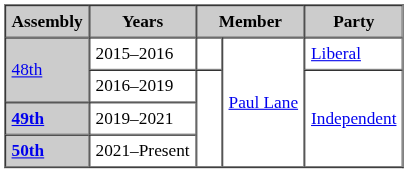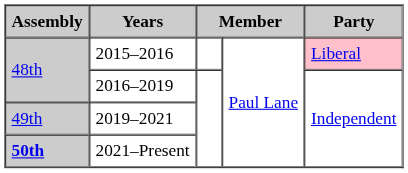(336, 53) no background -> (336, 53) pink background
(28, 118) bold -> (27, 118) normal
